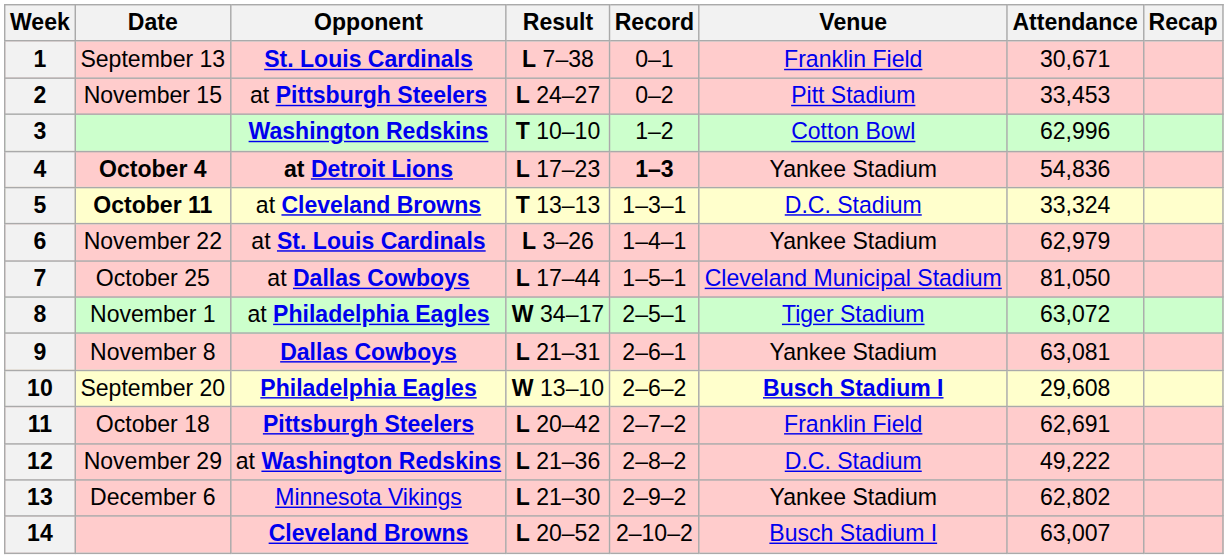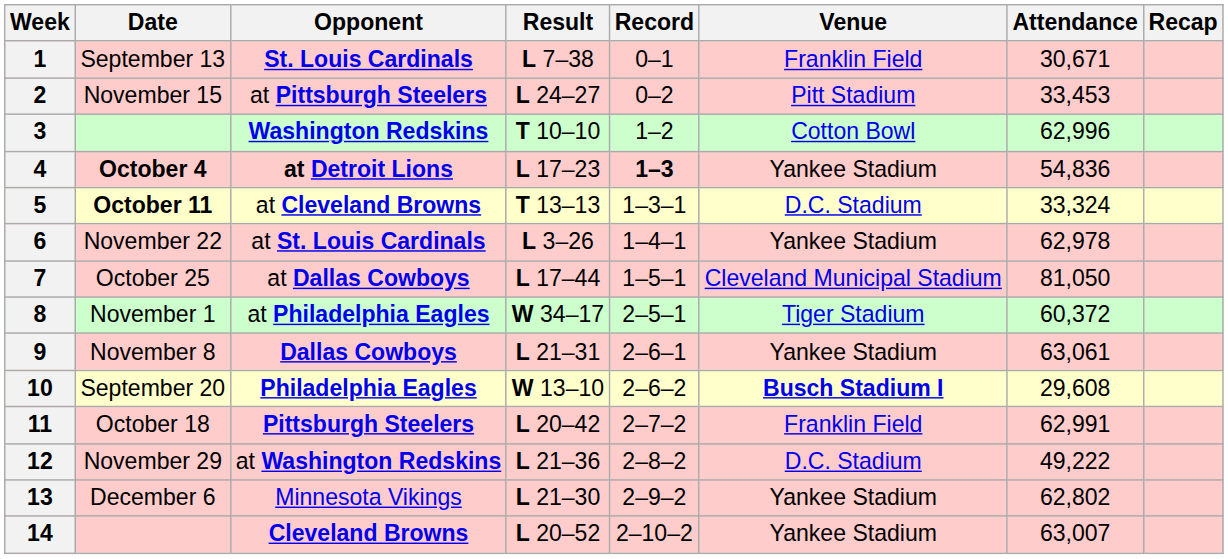(1075, 242) 62,979 -> (1075, 242) 62,978
(1075, 315) 63,072 -> (1075, 315) 60,372
(1075, 351) 63,081 -> (1075, 351) 63,061
(1075, 424) 62,691 -> (1075, 424) 62,991
(853, 534) Busch Stadium I -> (853, 534) Yankee Stadium
